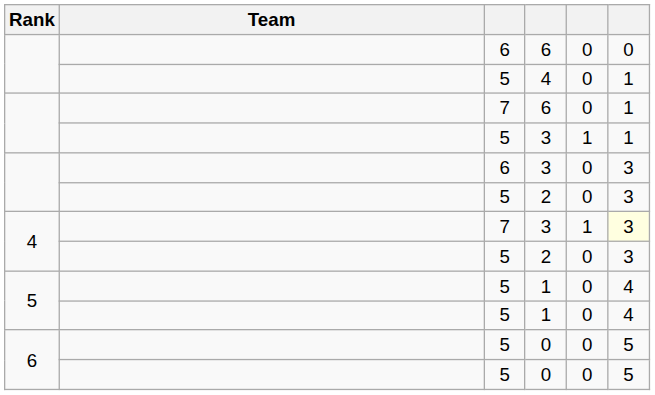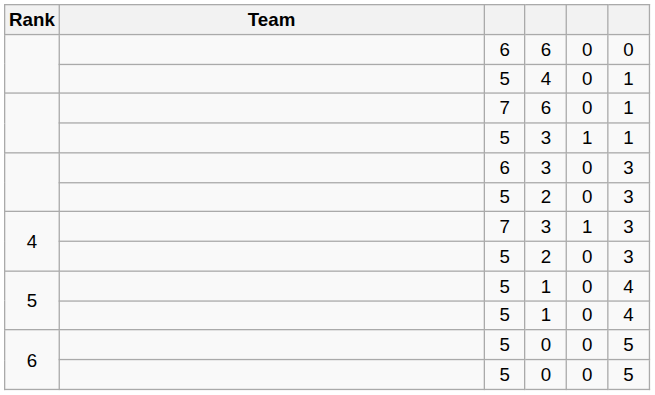(628, 227) lightyellow background -> (628, 227) no background
